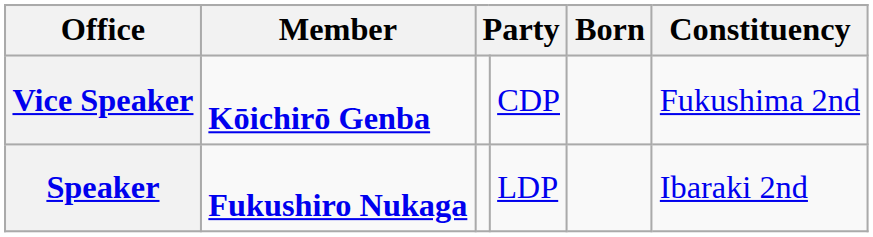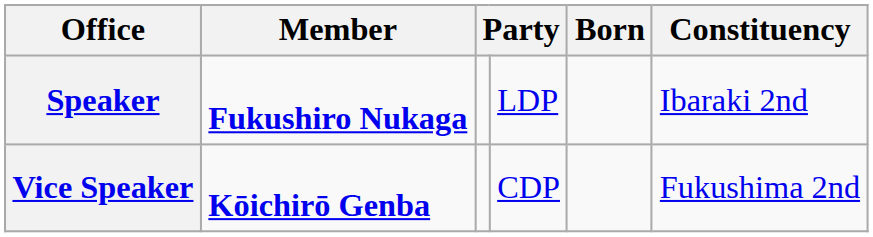rows swapped: (103, 187) <-> (103, 99)
